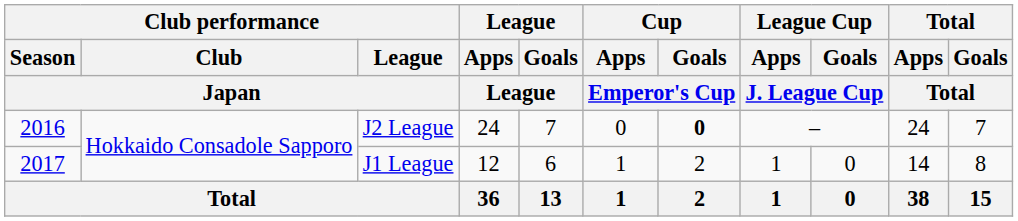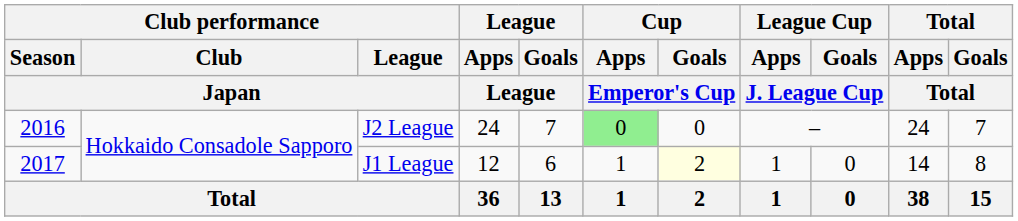(621, 127) no background -> (621, 127) lightgreen background
(699, 127) bold -> (699, 127) normal
(699, 163) no background -> (699, 163) lightyellow background
